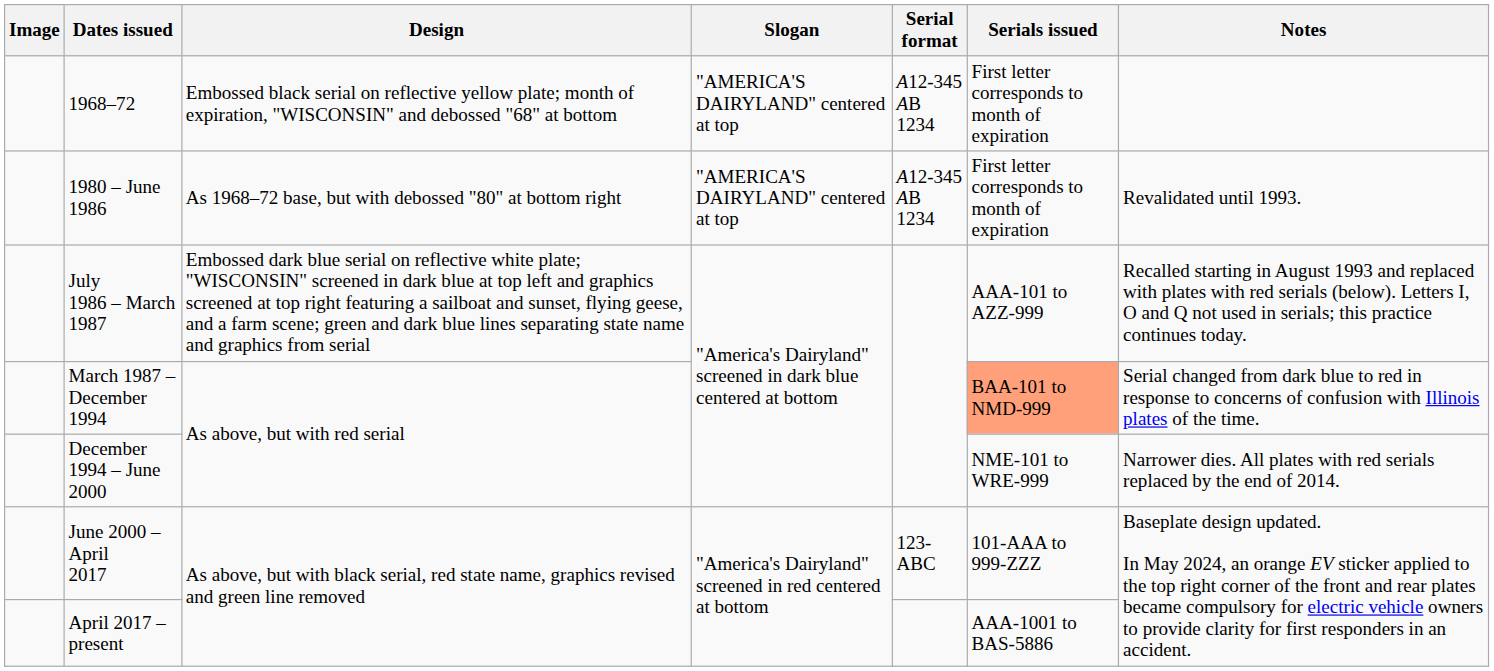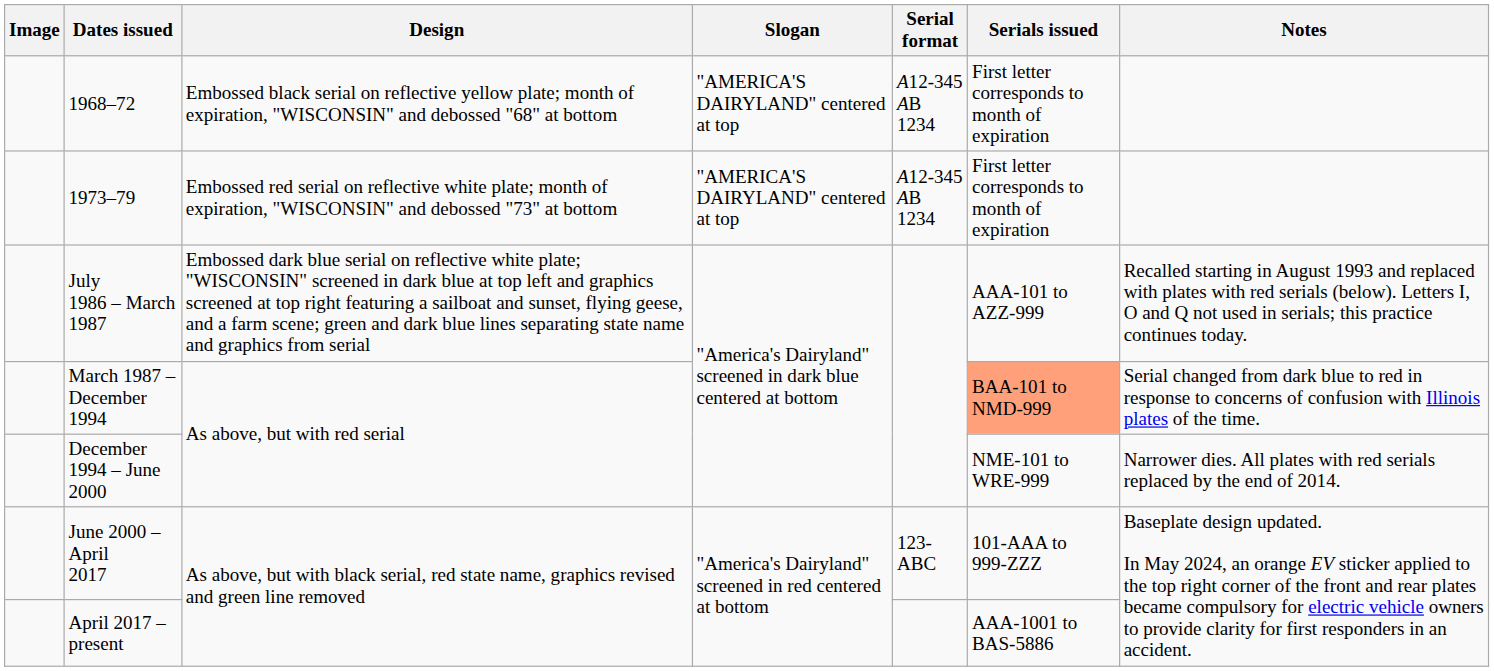+ row: (102, 197)
- row: (115, 197)
